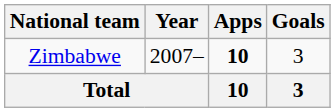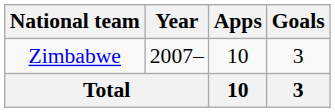(238, 55) bold -> (238, 55) normal
